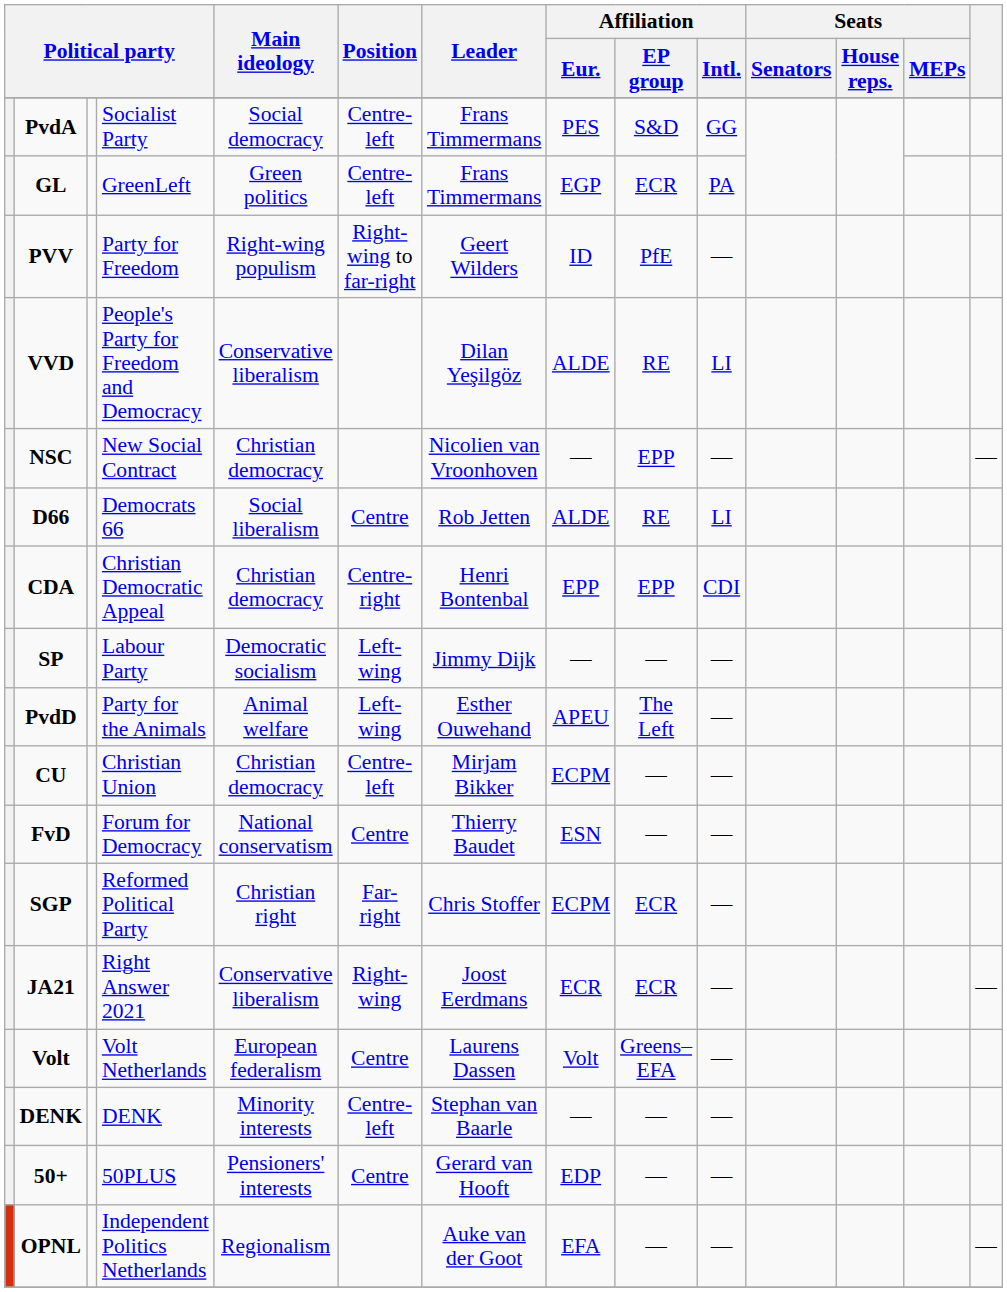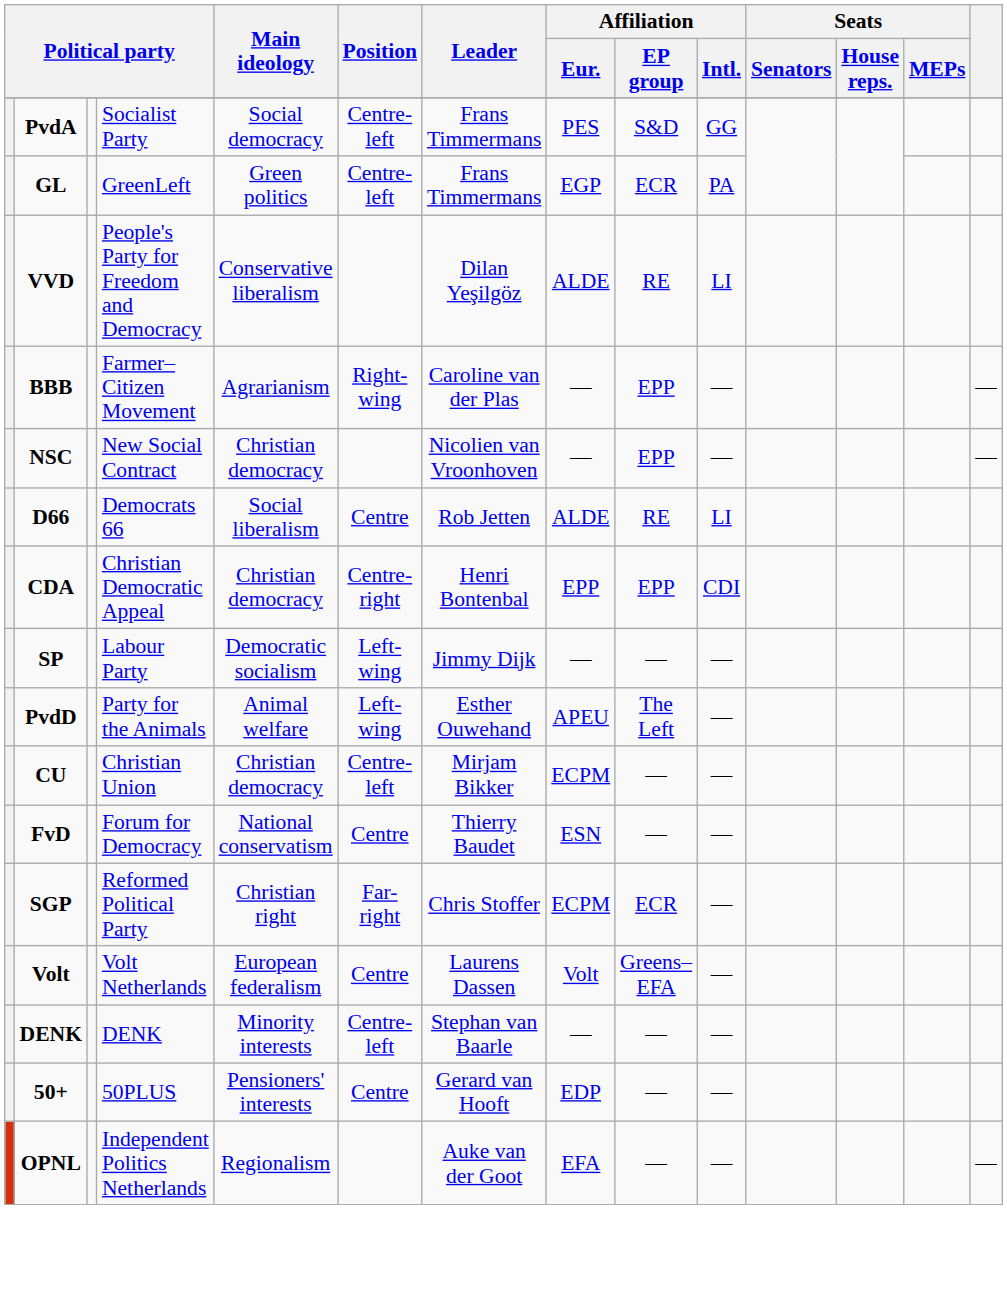- row: (51, 255)
+ row: (51, 387)
- row: (51, 987)
